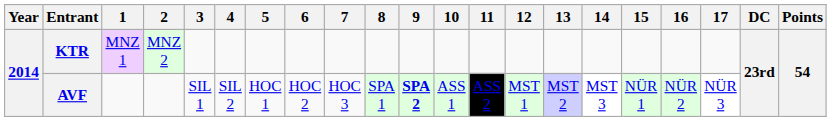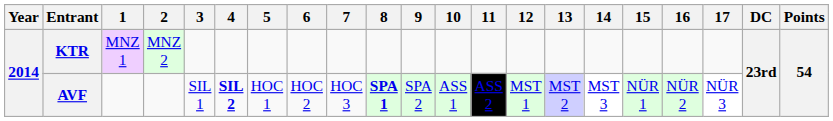(230, 94) normal -> (231, 94) bold
(382, 94) normal -> (384, 94) bold
(416, 94) bold -> (418, 94) normal
